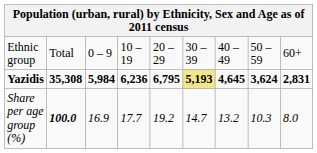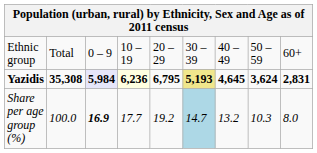(101, 79) no background -> (101, 79) lavender background
(134, 79) no background -> (134, 79) lightyellow background
(63, 118) bold -> (63, 118) normal
(98, 118) normal -> (98, 118) bold
(196, 118) no background -> (196, 118) lightblue background
